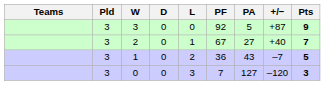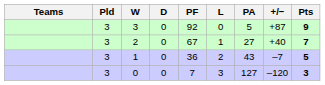columns swapped: (192, 12) <-> (221, 12)
